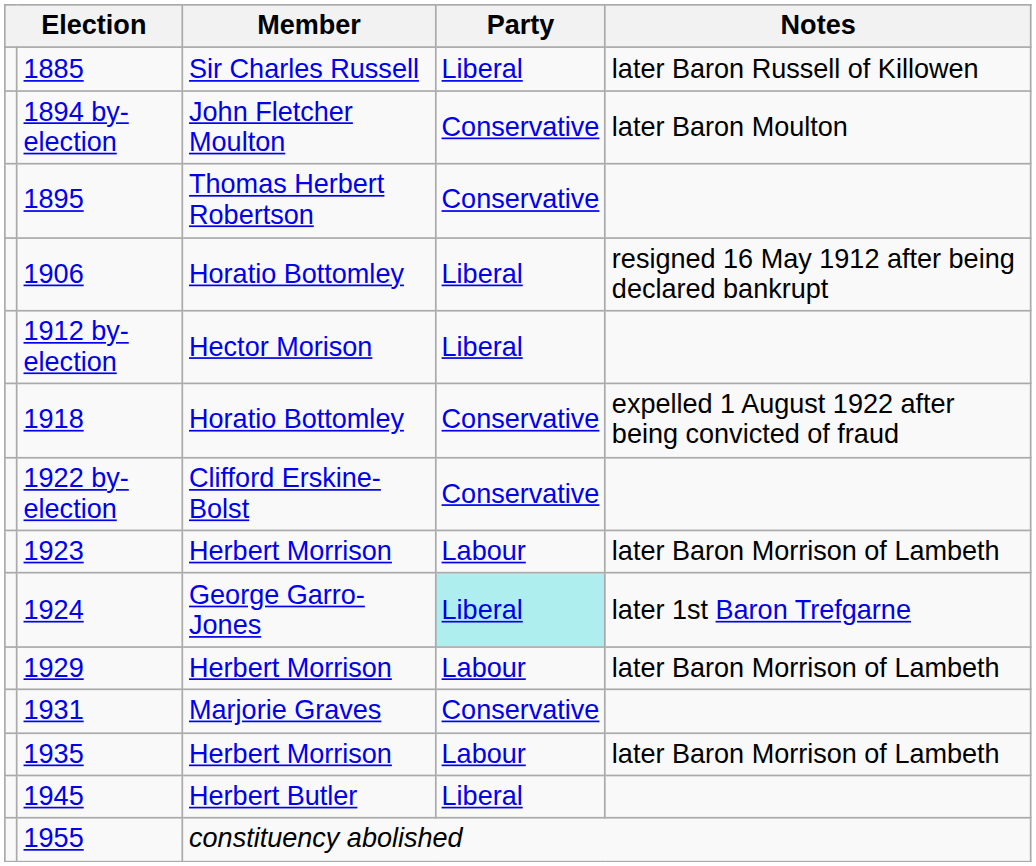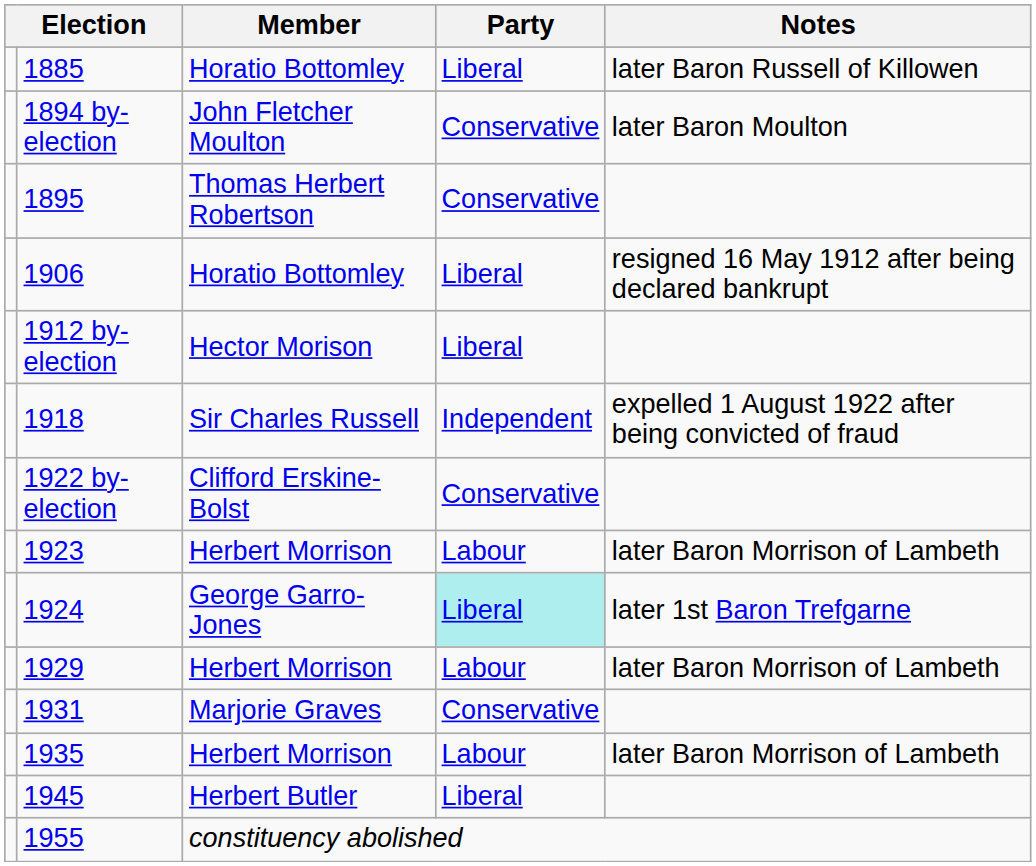(304, 68) Sir Charles Russell -> (296, 68) Horatio Bottomley
(296, 420) Horatio Bottomley -> (304, 420) Sir Charles Russell
(520, 420) Conservative -> (517, 420) Independent
